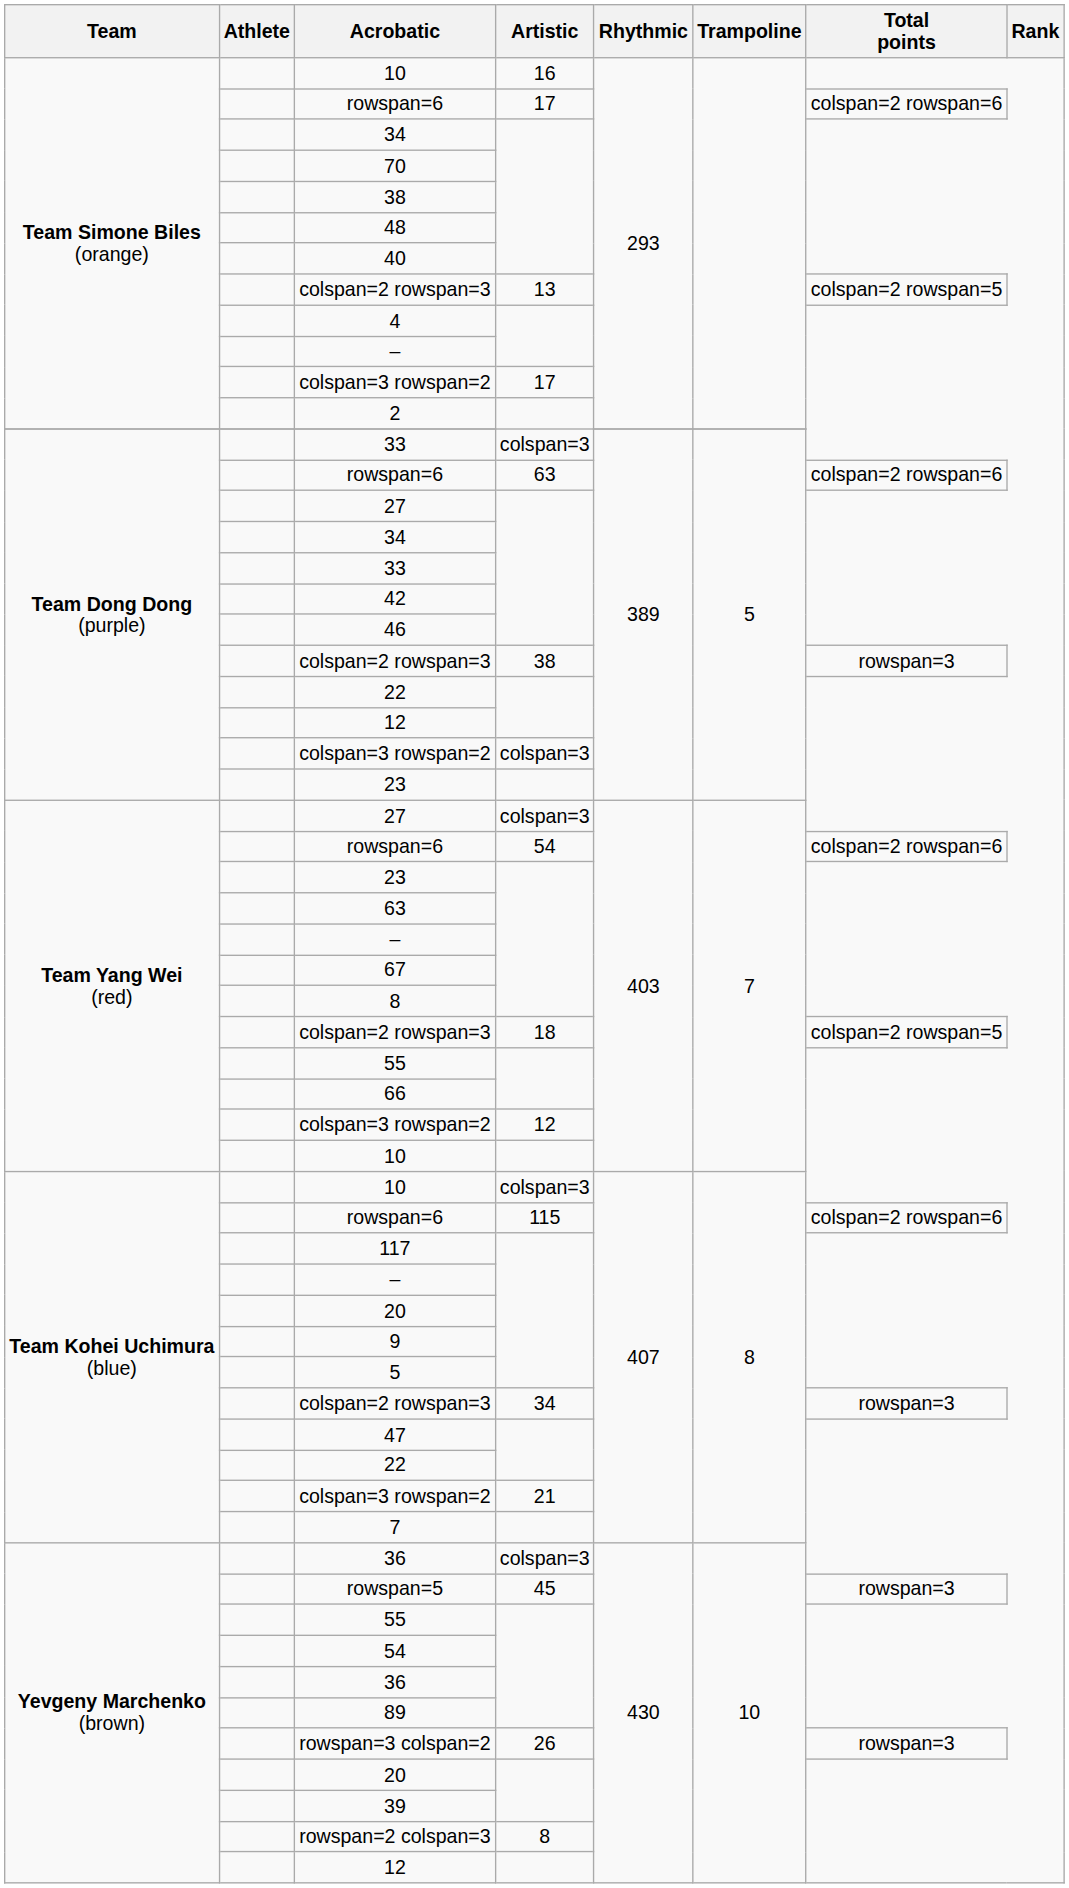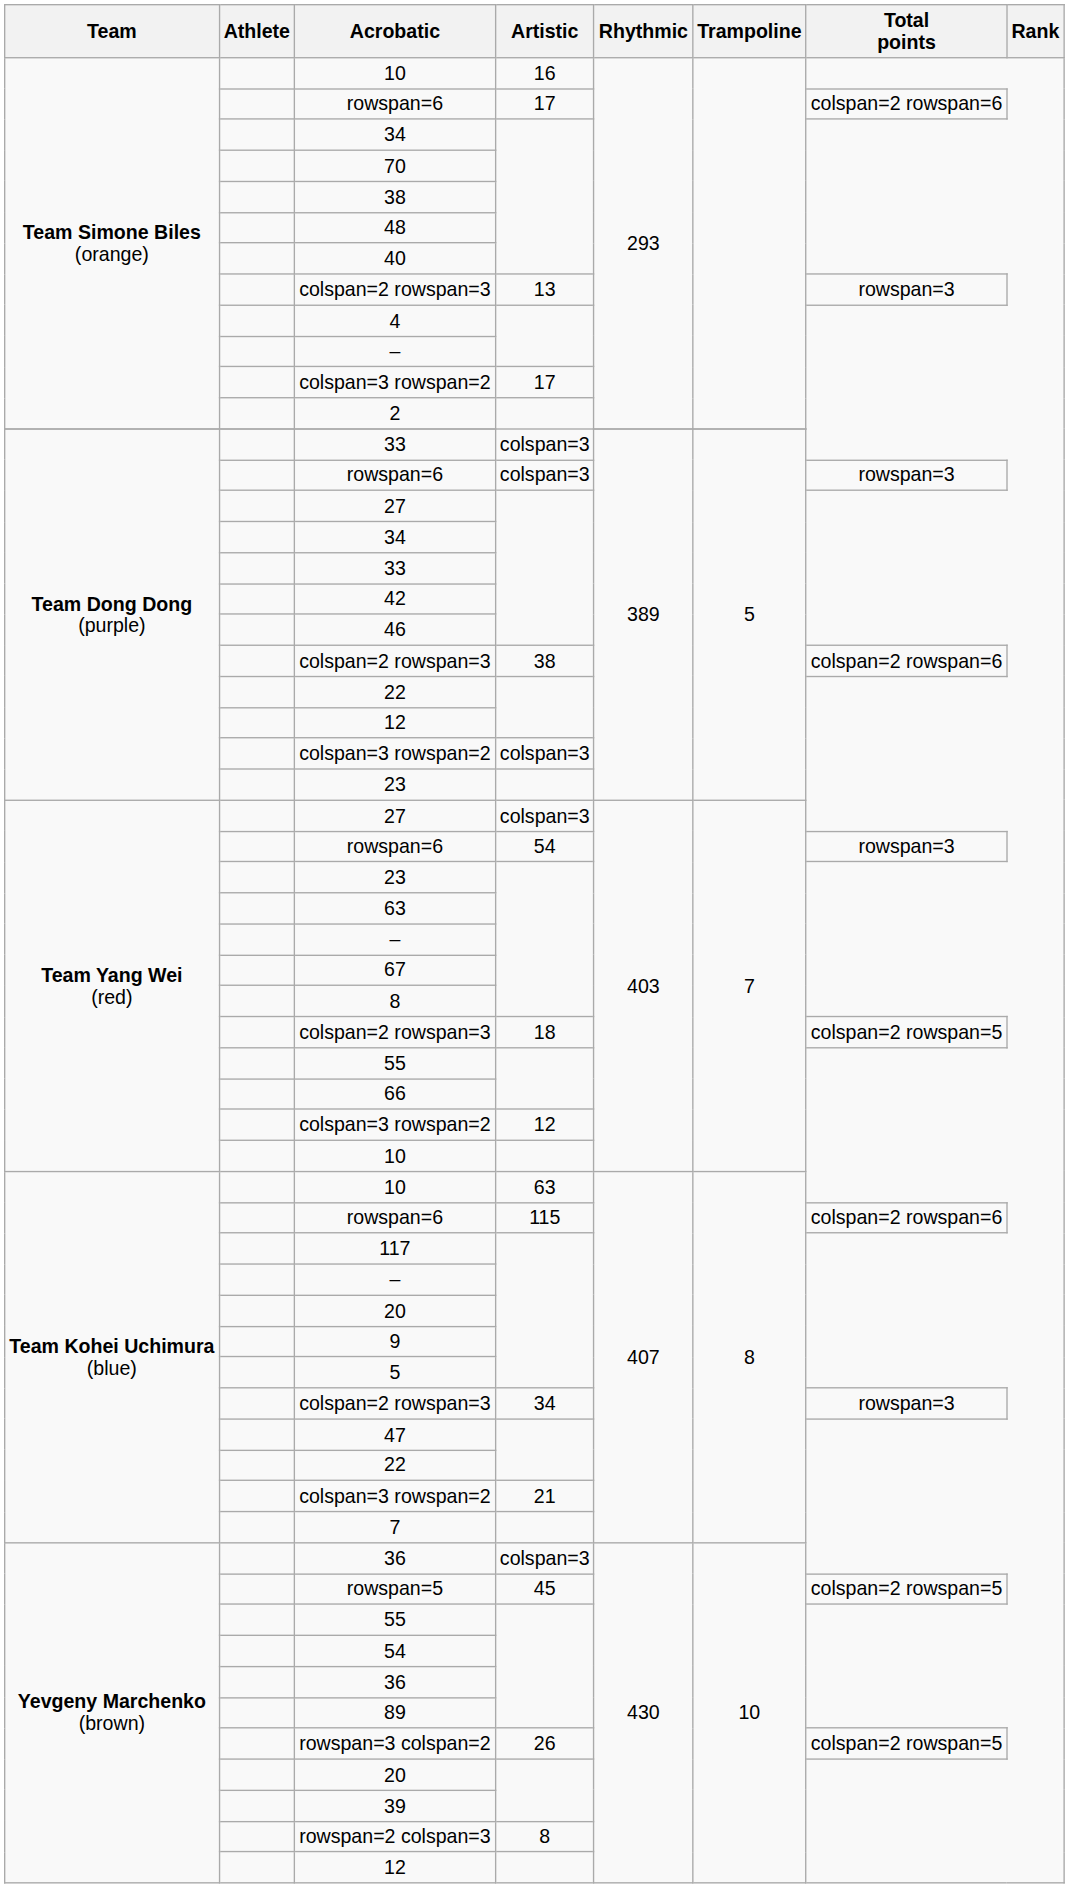(907, 290) colspan=2 rowspan=5 -> (907, 290) rowspan=3
(545, 475) 63 -> (545, 475) colspan=3
(907, 475) colspan=2 rowspan=6 -> (907, 475) rowspan=3
(907, 661) rowspan=3 -> (907, 661) colspan=2 rowspan=6
(907, 847) colspan=2 rowspan=6 -> (907, 847) rowspan=3
(545, 1187) colspan=3 -> (545, 1187) 63
(907, 1589) rowspan=3 -> (907, 1589) colspan=2 rowspan=5
(907, 1744) rowspan=3 -> (907, 1744) colspan=2 rowspan=5
